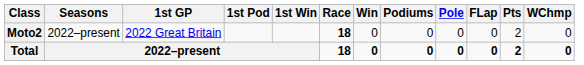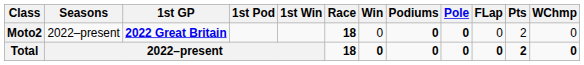(173, 32) normal -> (176, 32) bold
(430, 32) normal -> (435, 32) bold
(461, 32) normal -> (466, 32) bold
